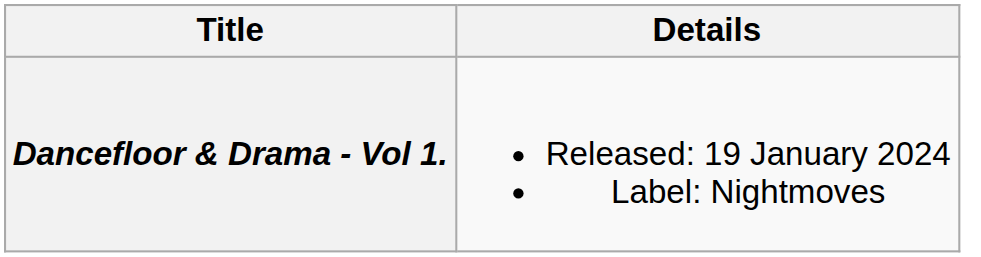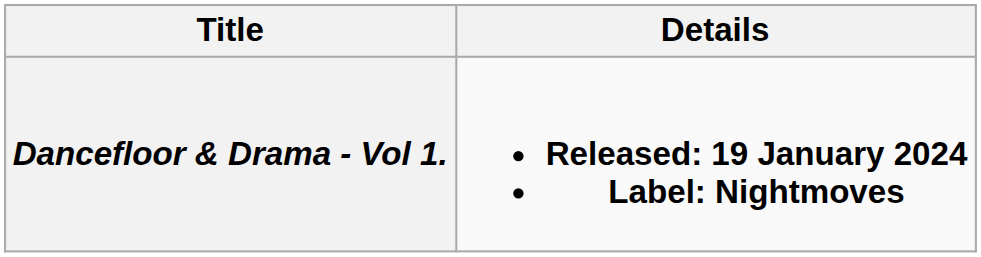(707, 173) normal -> (715, 173) bold
